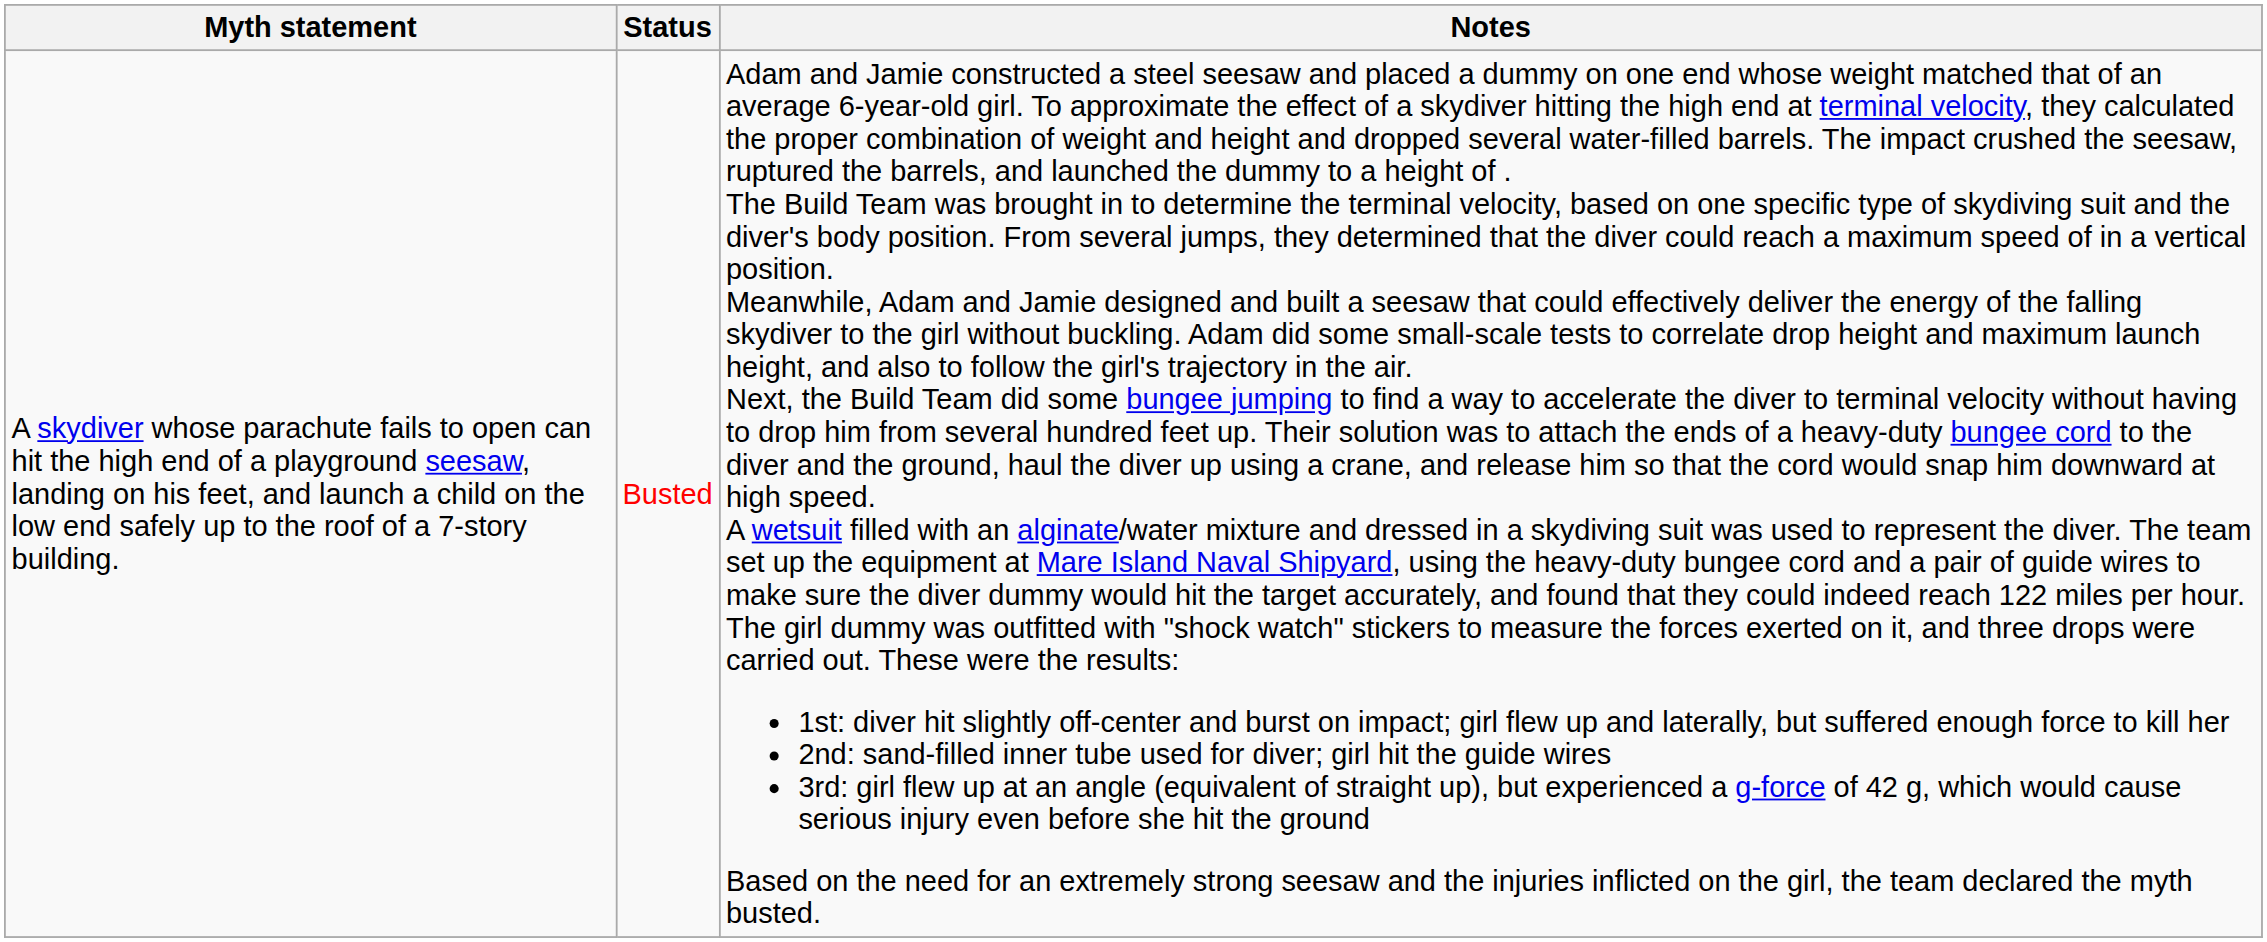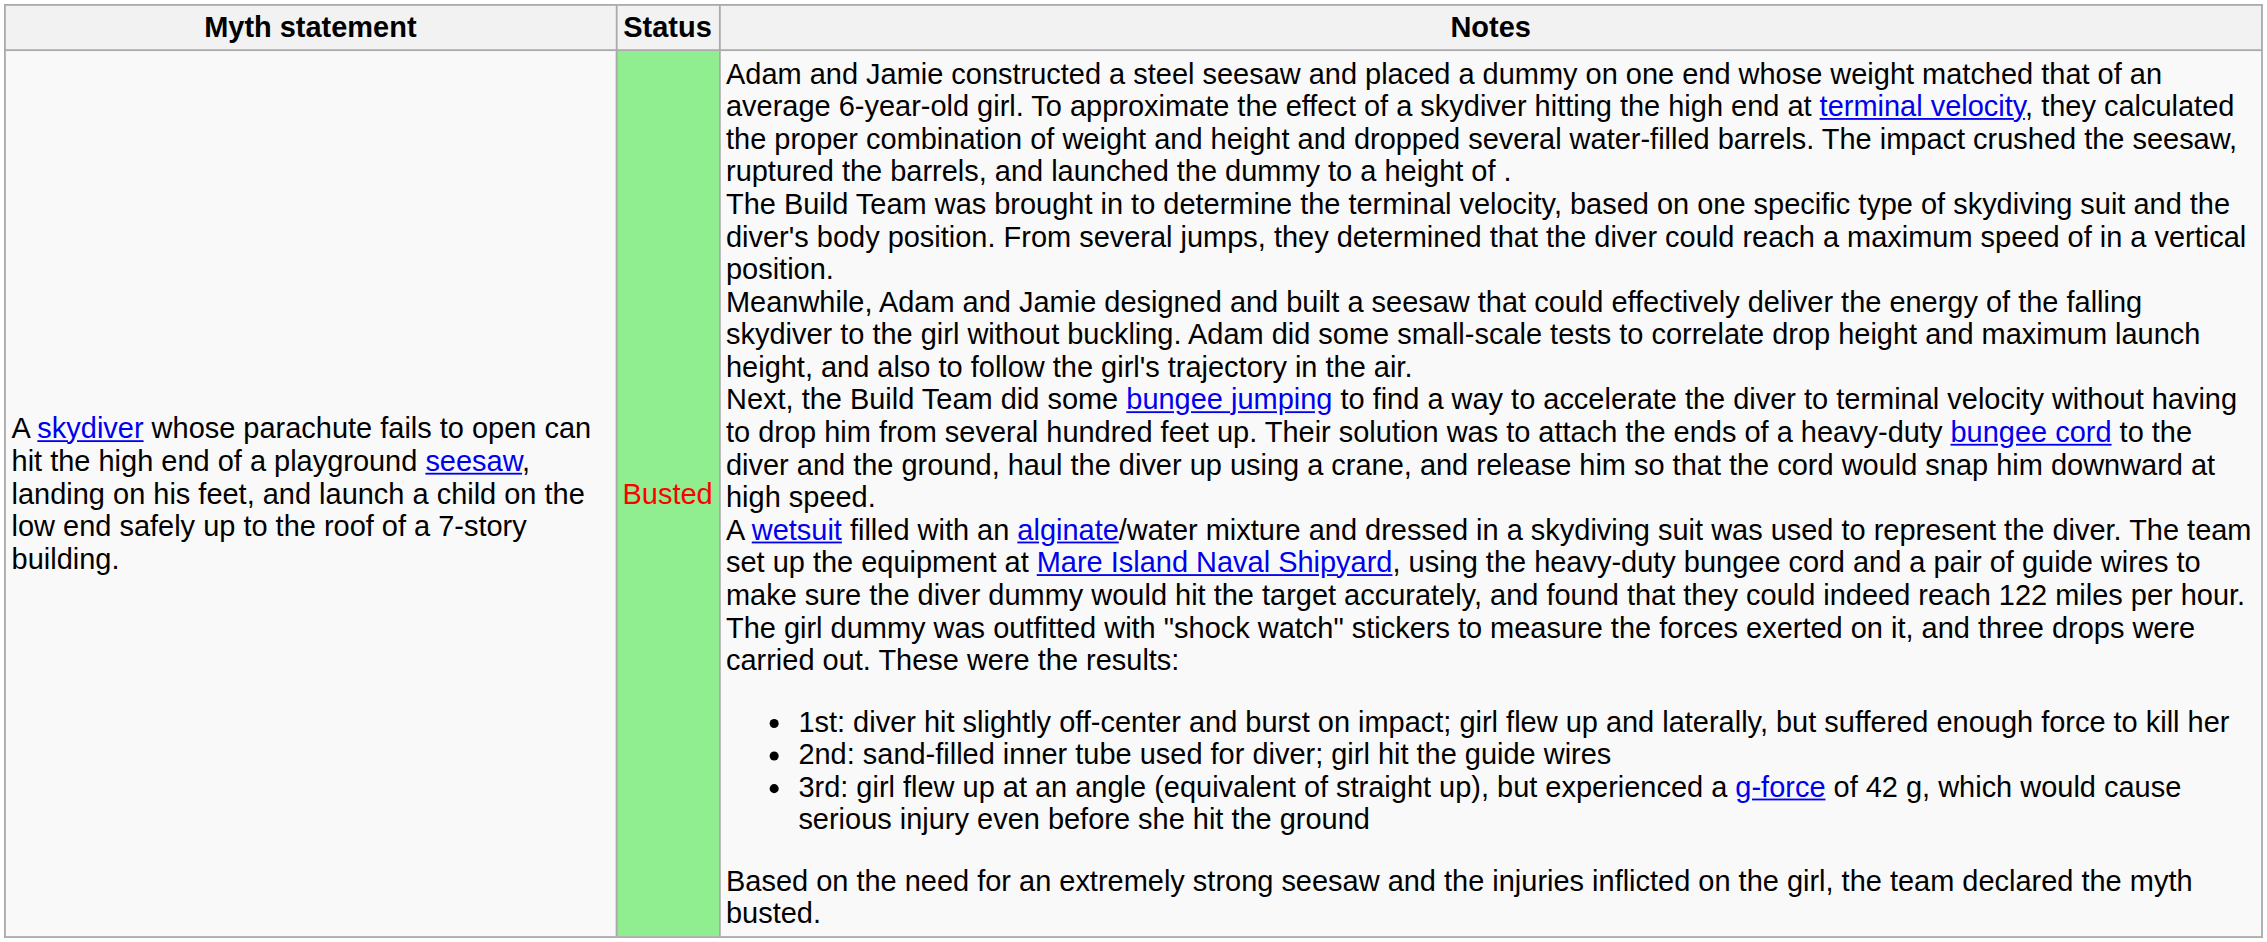(668, 493) no background -> (668, 493) lightgreen background
